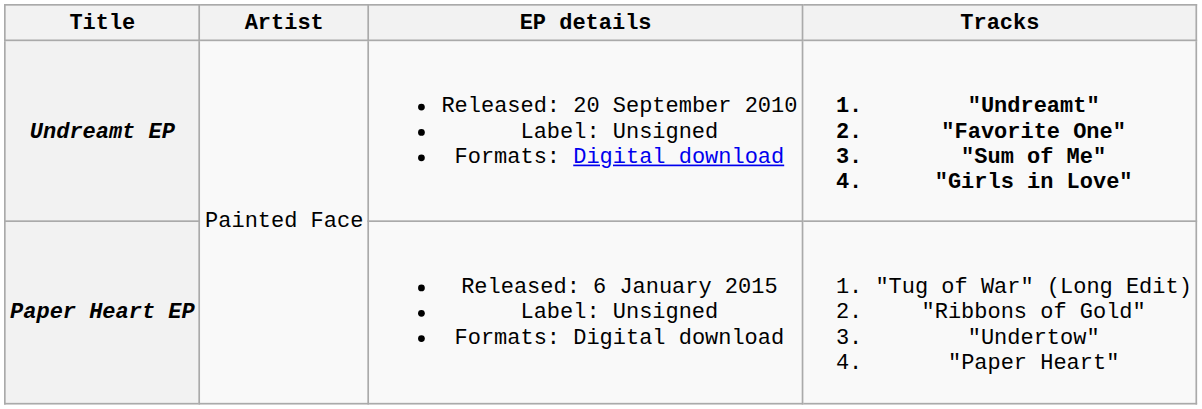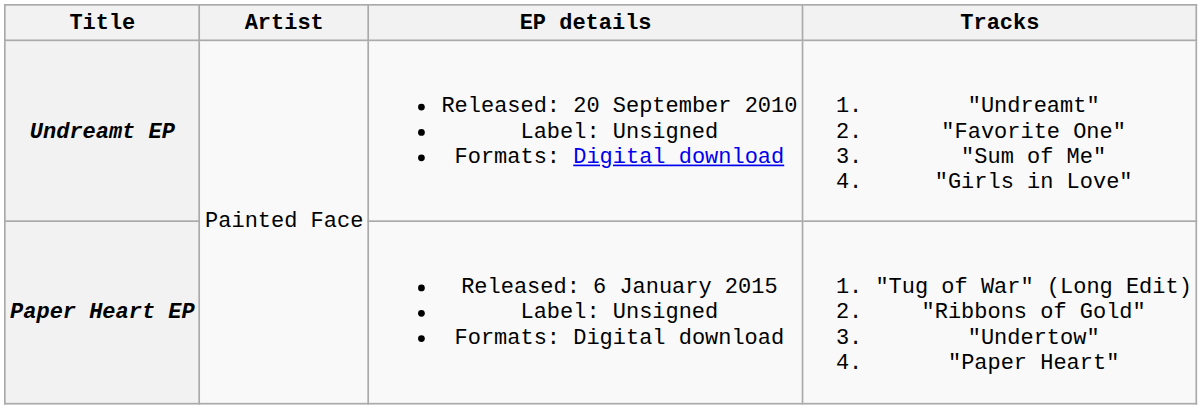(1000, 144) bold -> (1000, 144) normal
